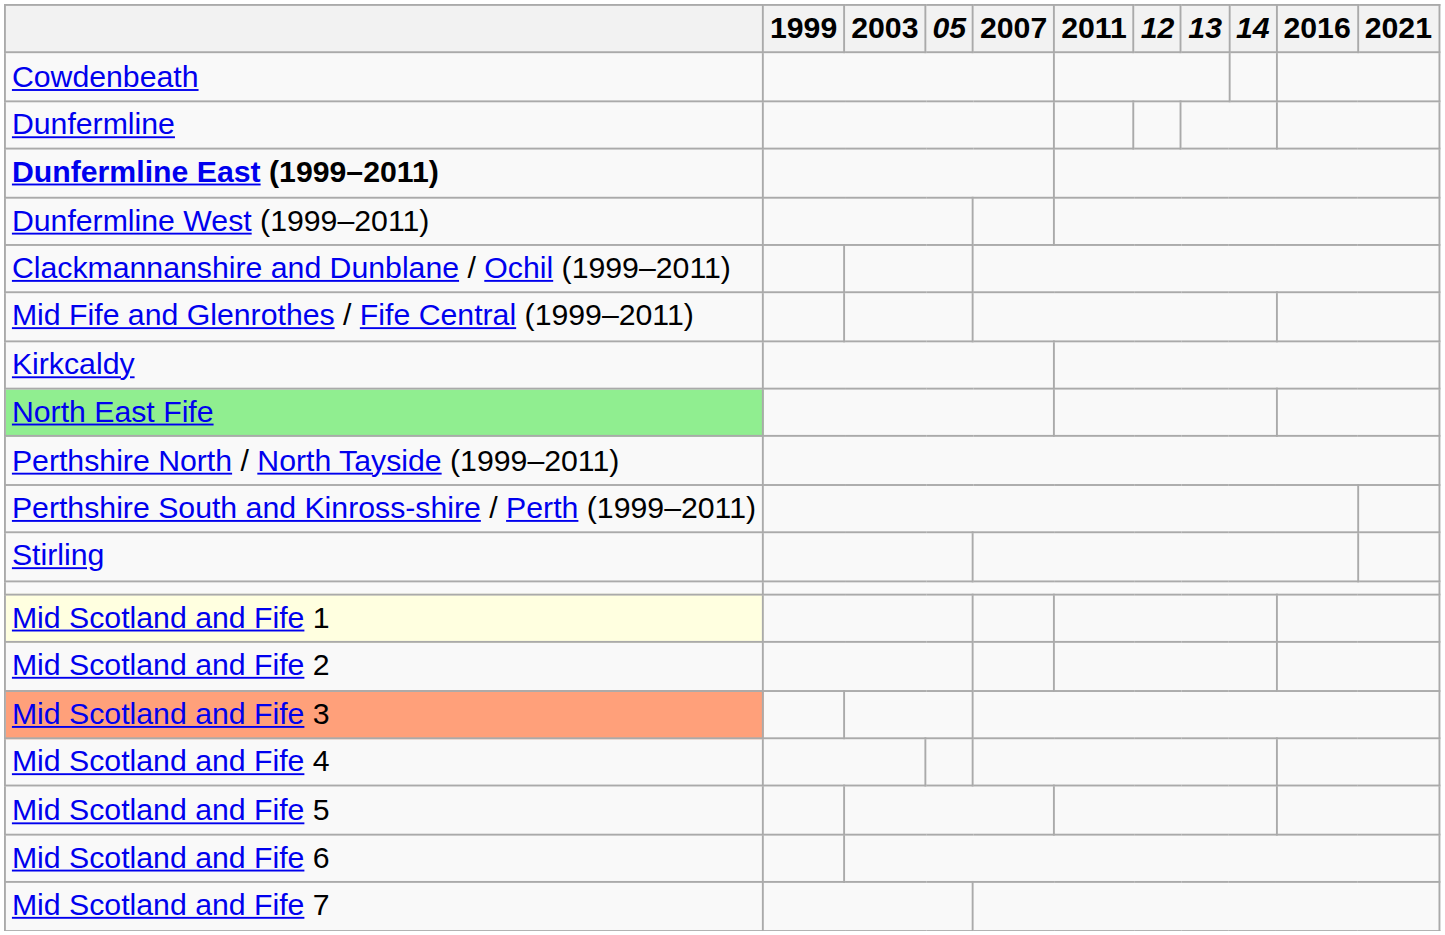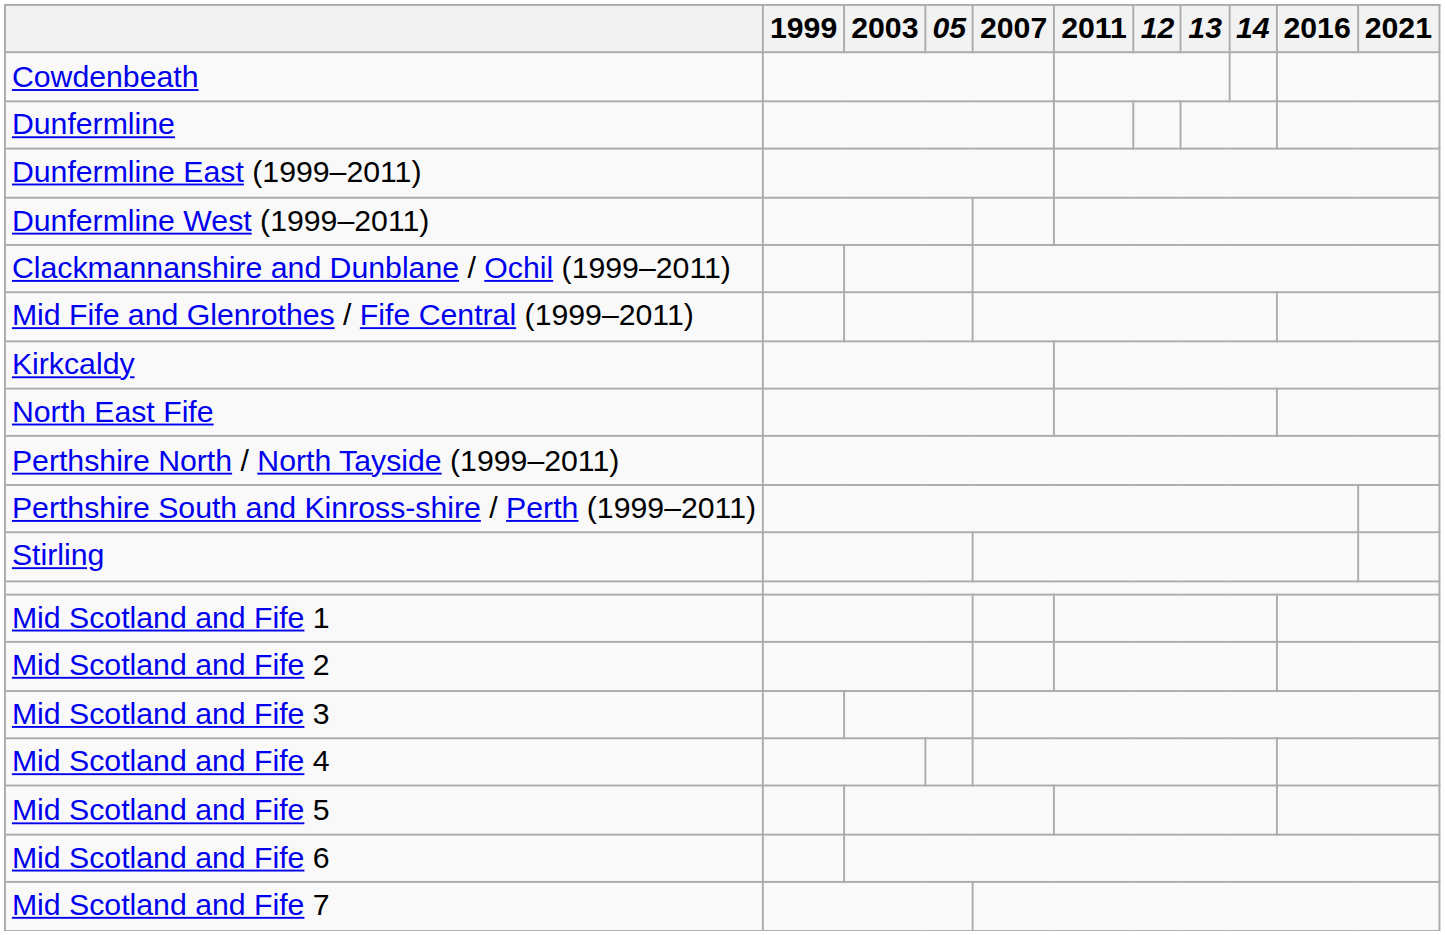(225, 172) bold -> (217, 172) normal
(113, 412) lightgreen background -> (113, 412) no background
(171, 617) lightyellow background -> (171, 617) no background
(171, 713) lightsalmon background -> (171, 713) no background
